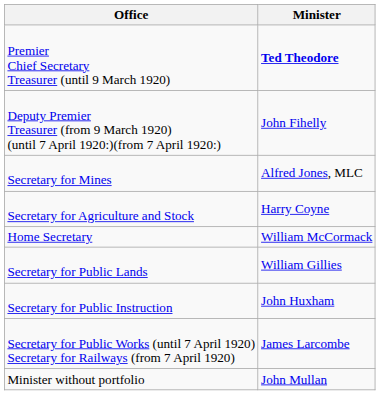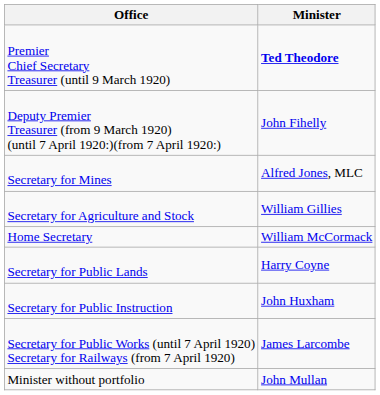(295, 208) Harry Coyne -> (301, 208) William Gillies
(301, 265) William Gillies -> (295, 265) Harry Coyne
